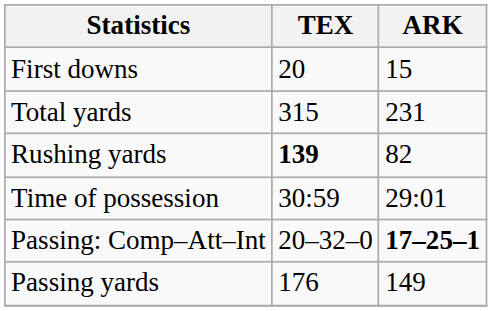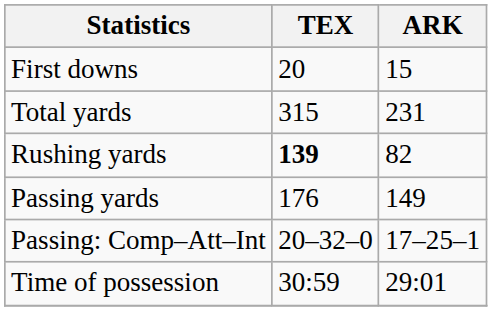rows swapped: (85, 283) <-> (115, 197)
(433, 240) bold -> (433, 240) normal
